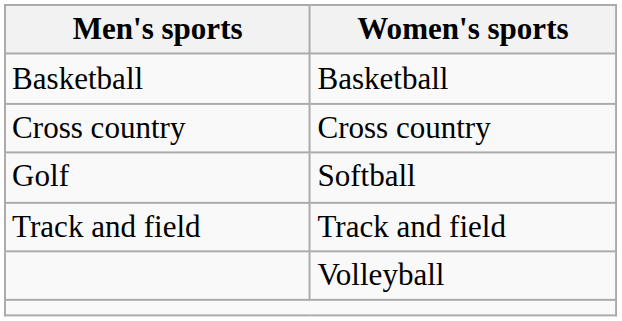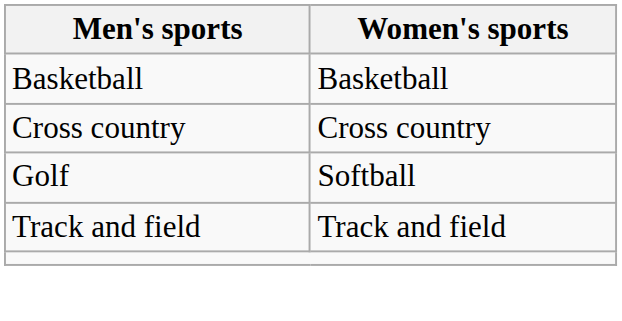- row: (381, 275)
